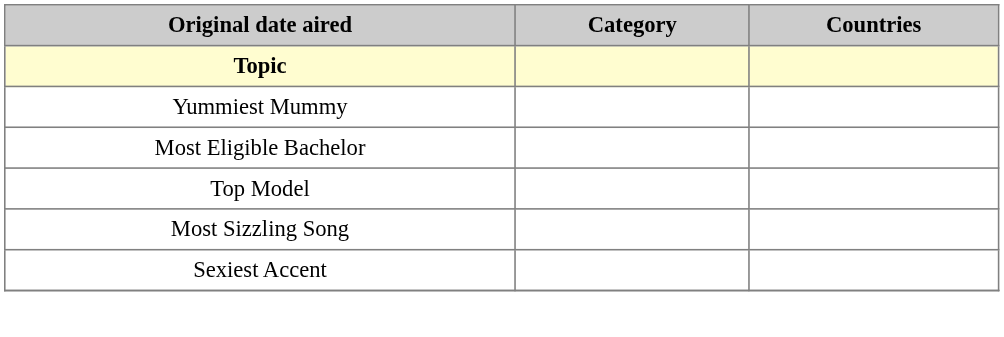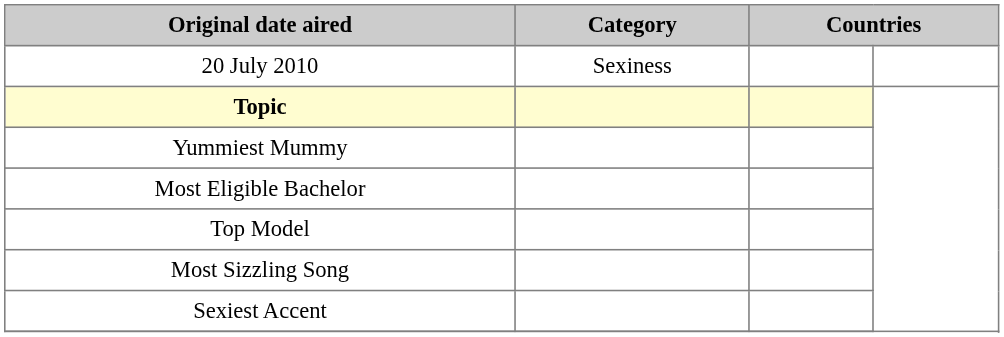+ row: (260, 65)
